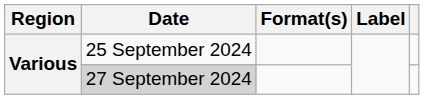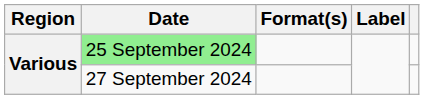(169, 49) no background -> (169, 49) lightgreen background
(169, 79) lightgrey background -> (169, 79) no background
